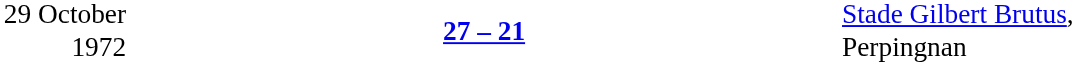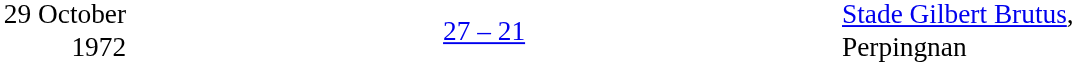(484, 30) bold -> (484, 30) normal
